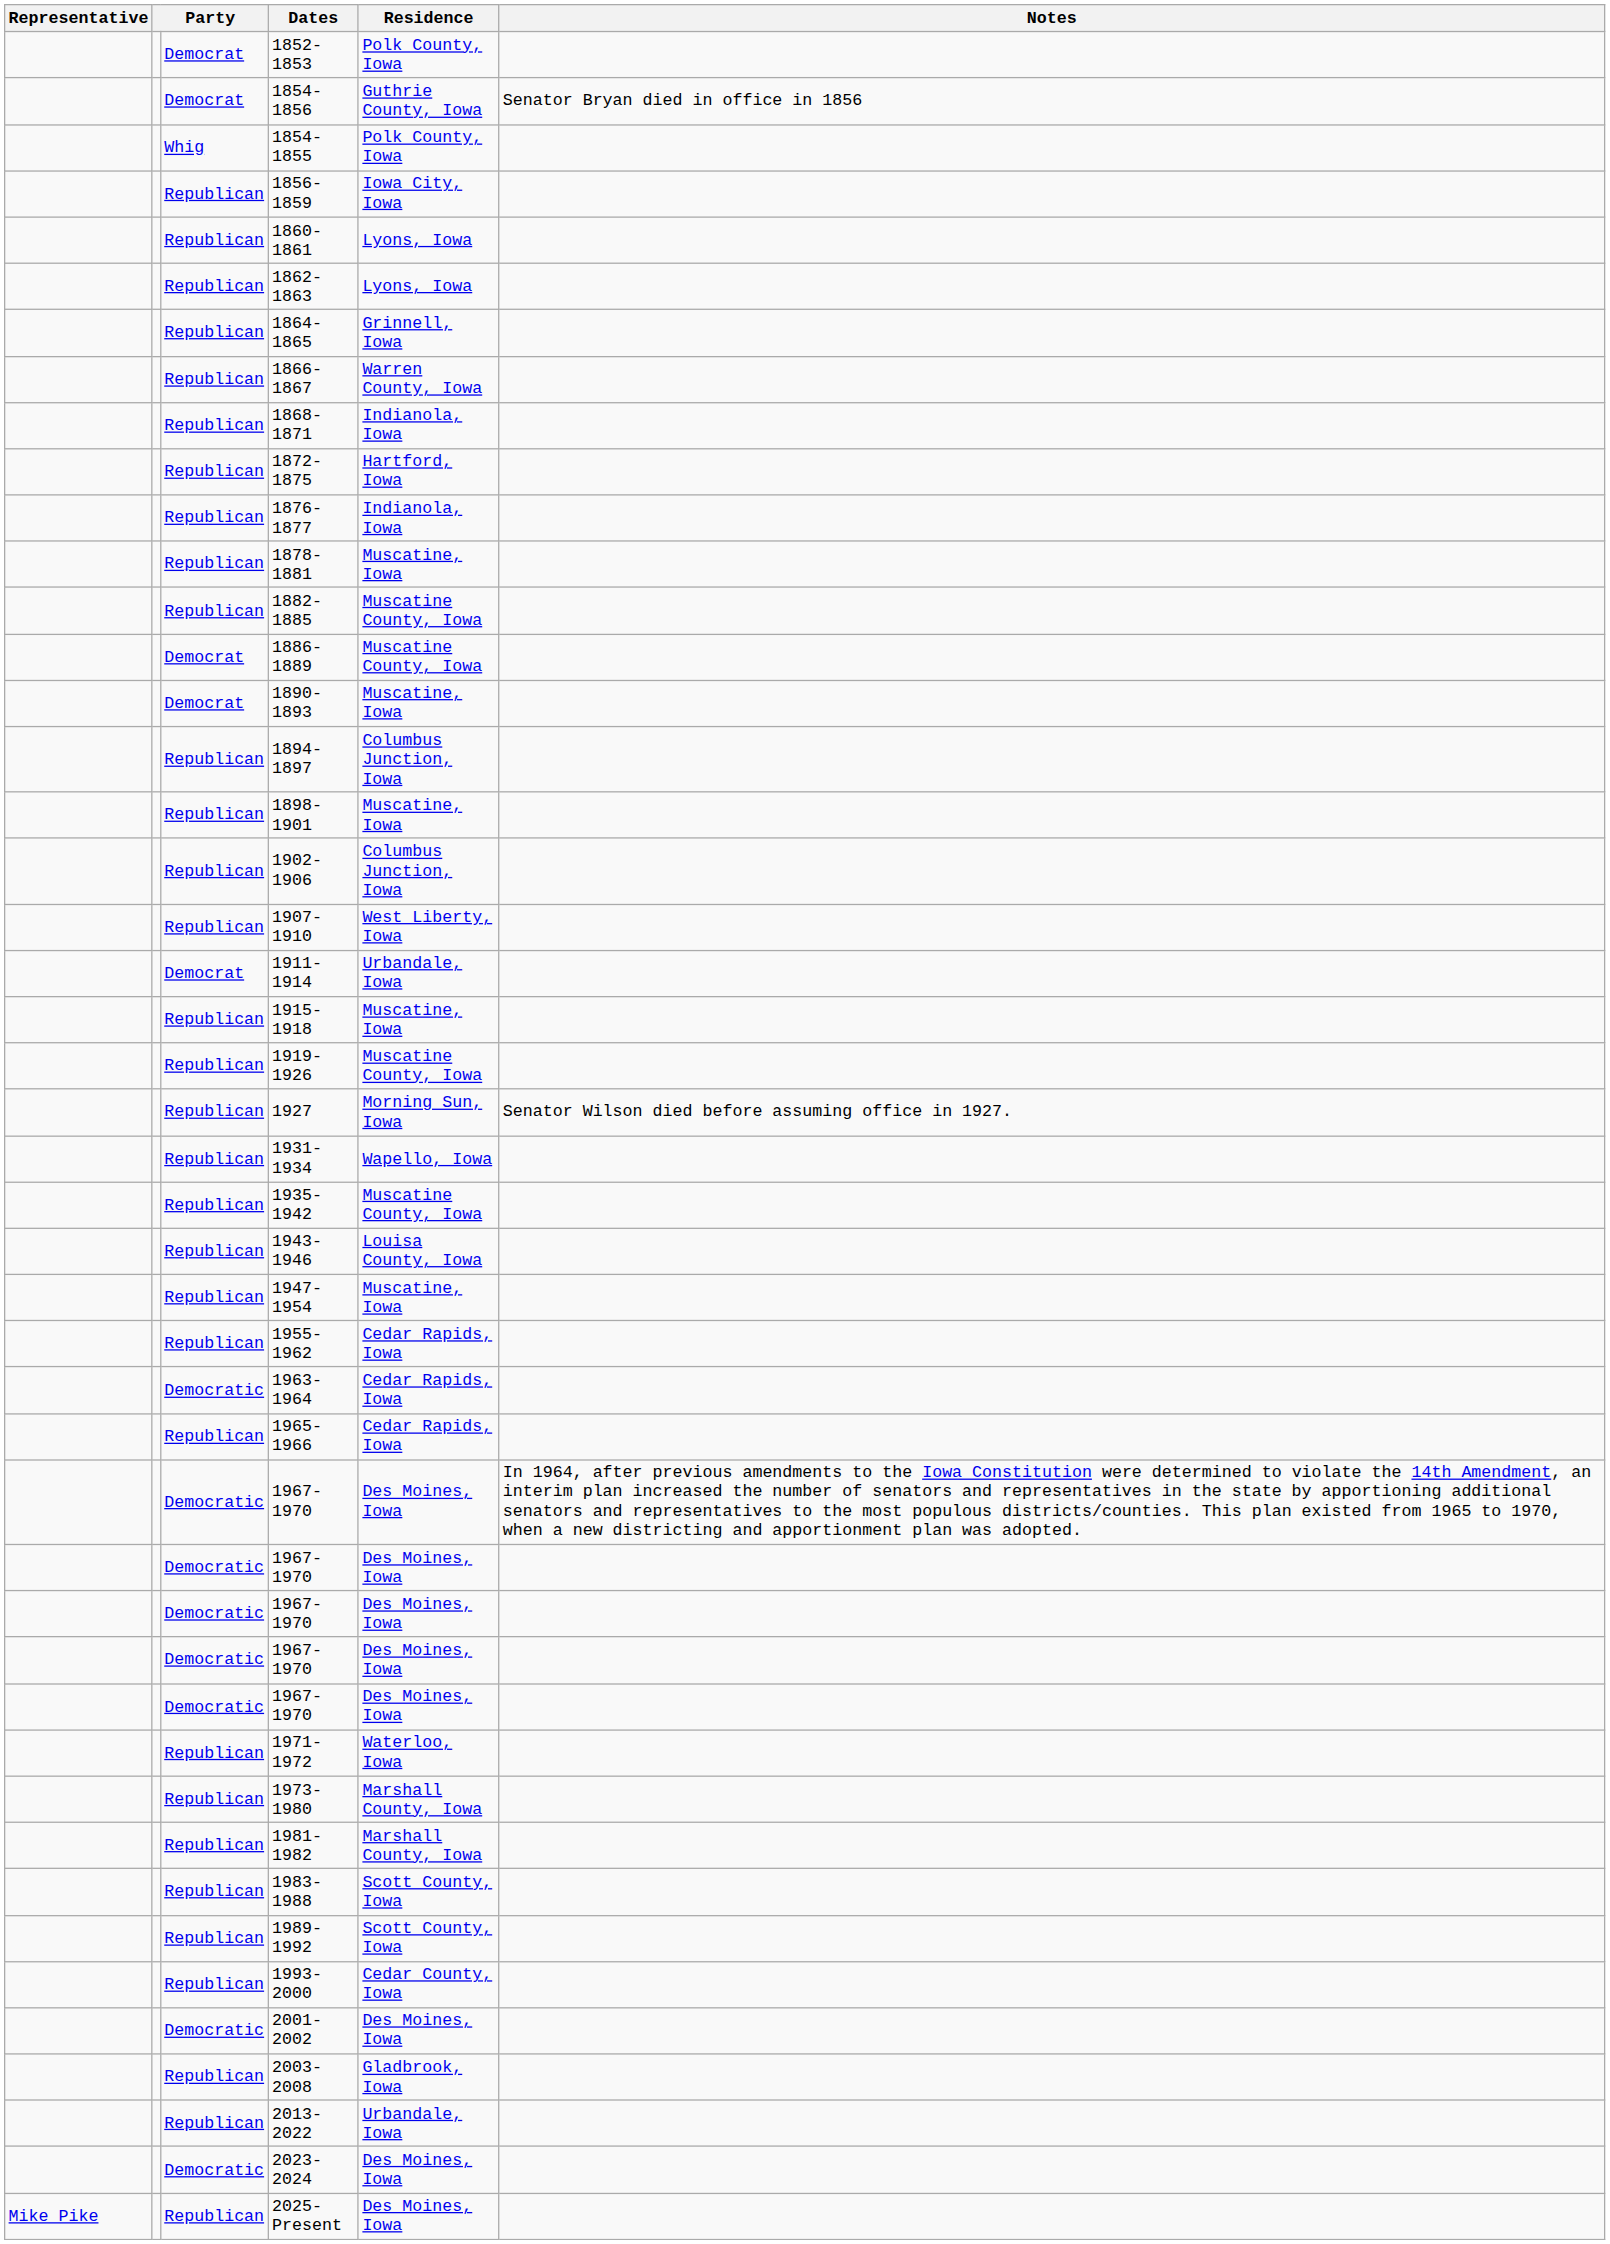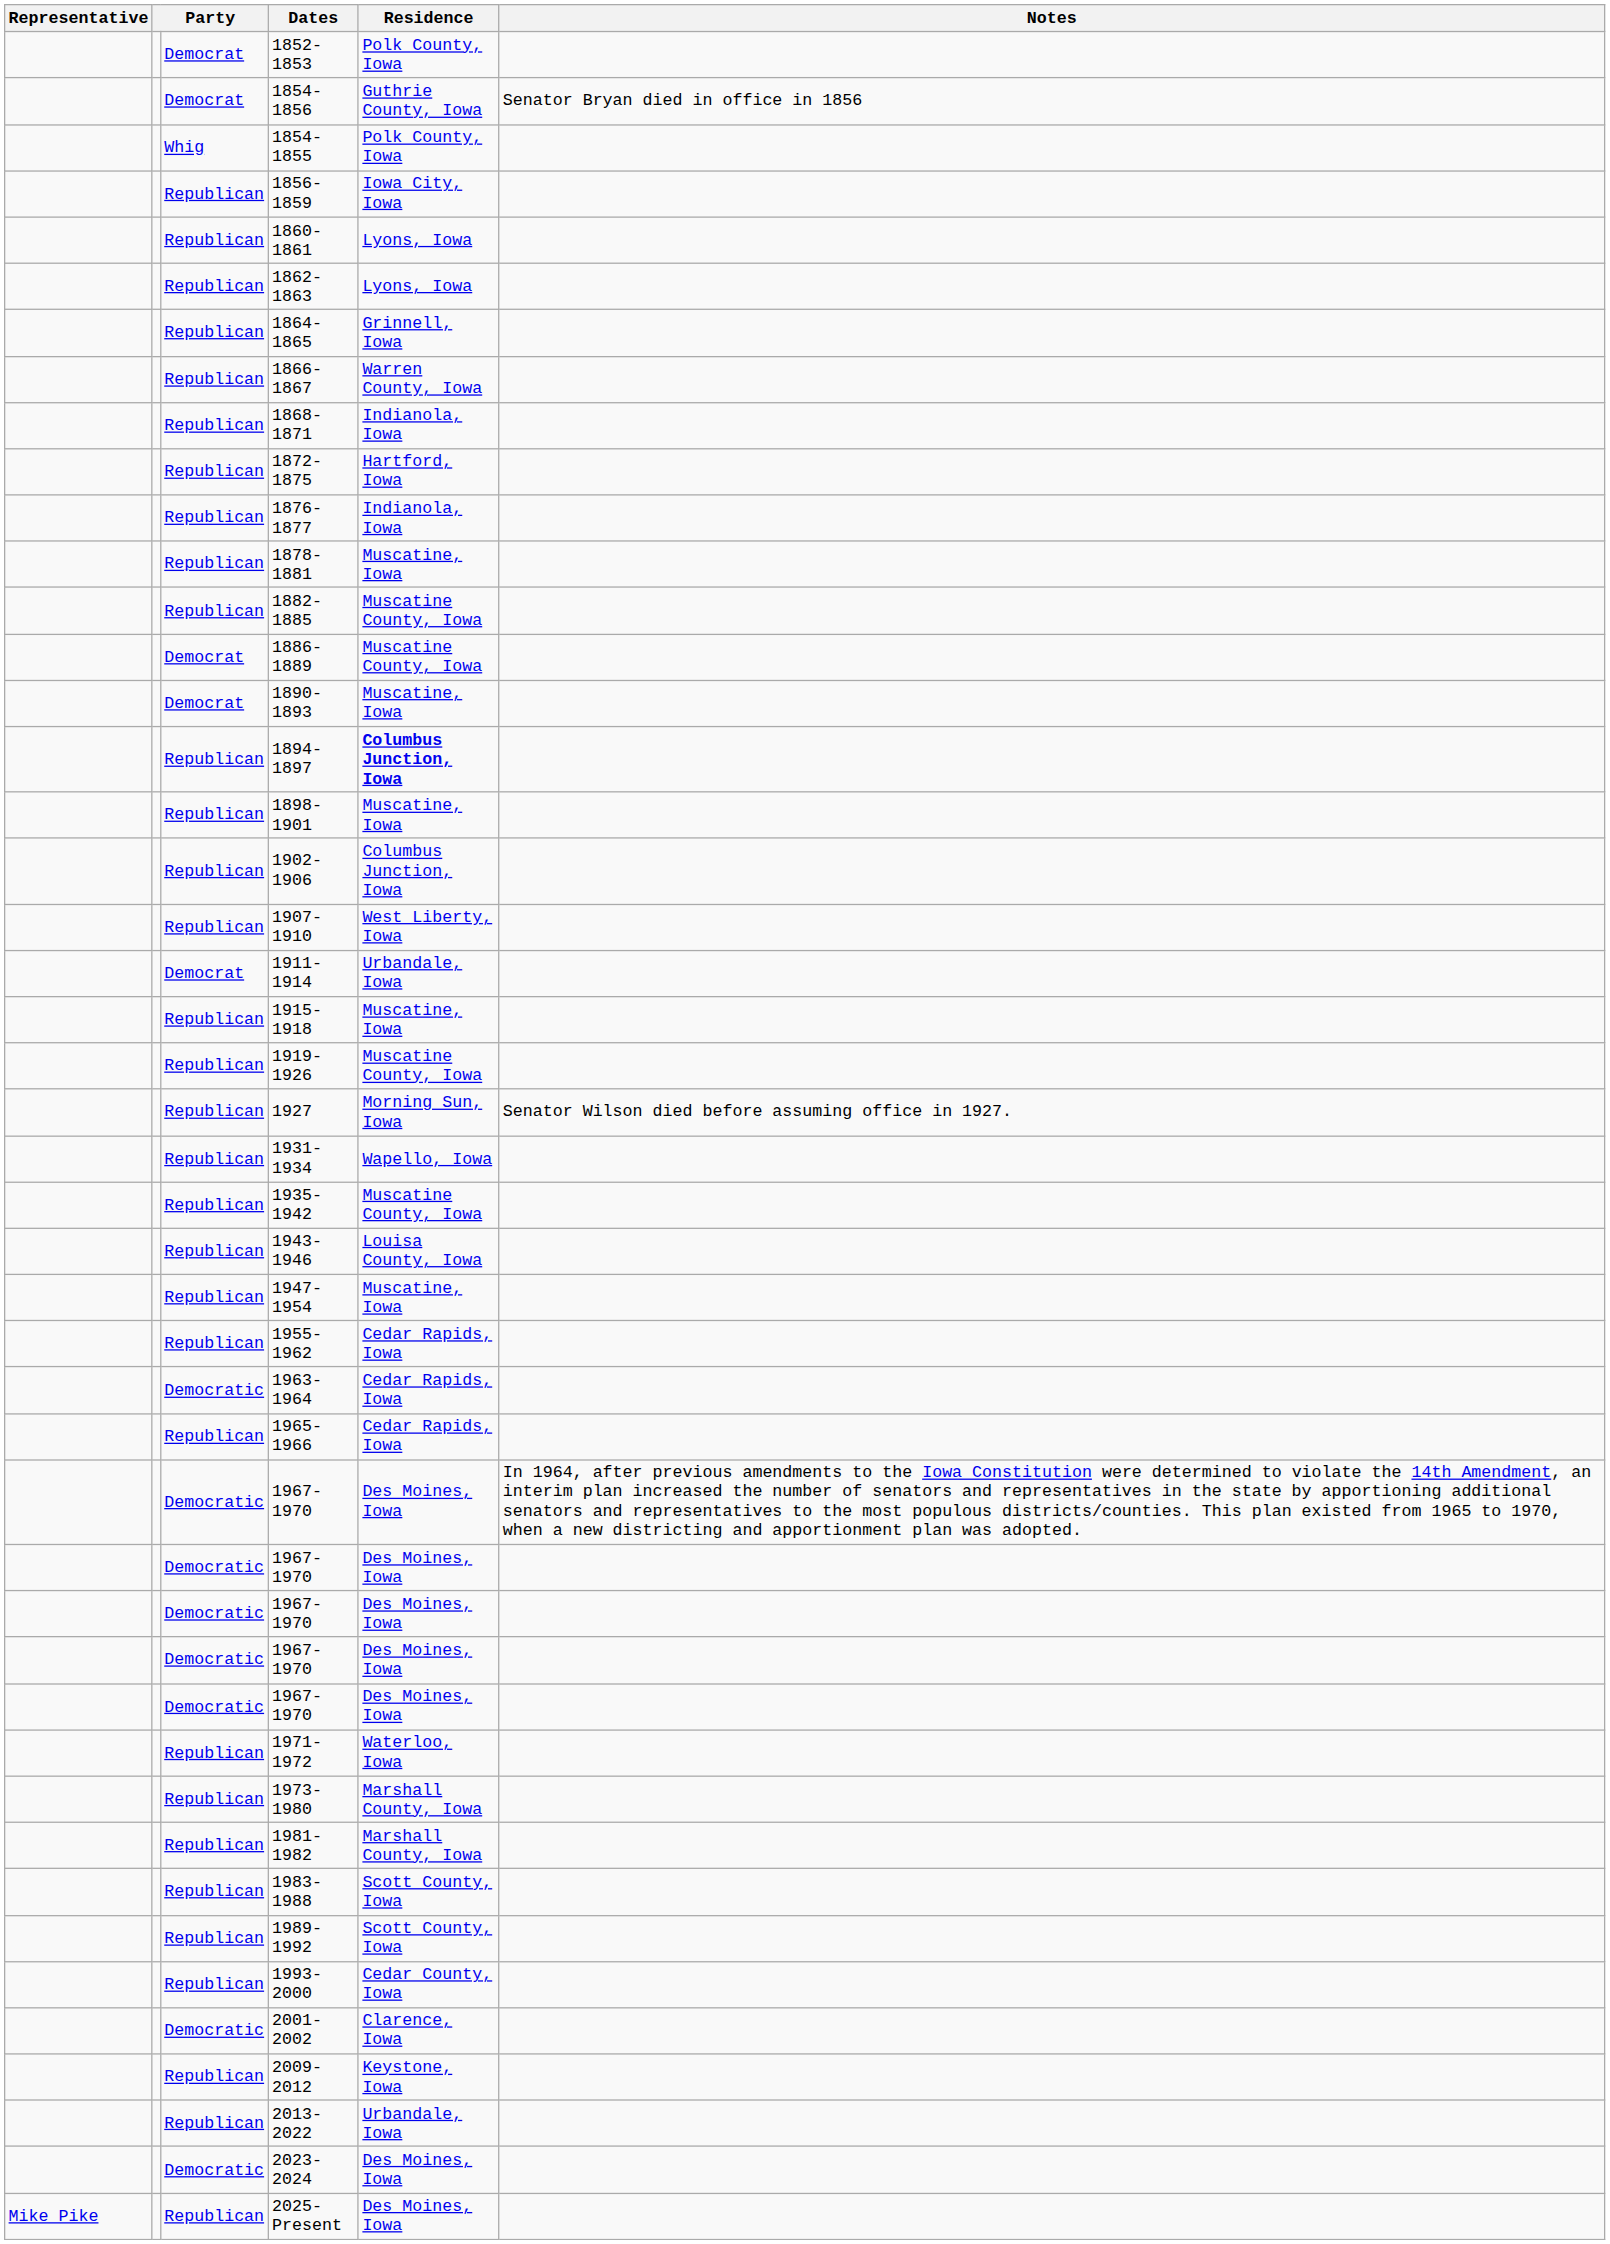(407, 759) normal -> (407, 759) bold
(417, 2031) Des Moines, Iowa -> (407, 2031) Clarence, Iowa
- row: (214, 2077)
+ row: (214, 2077)
